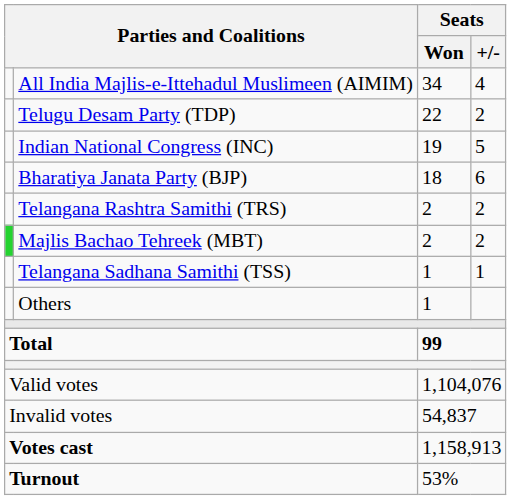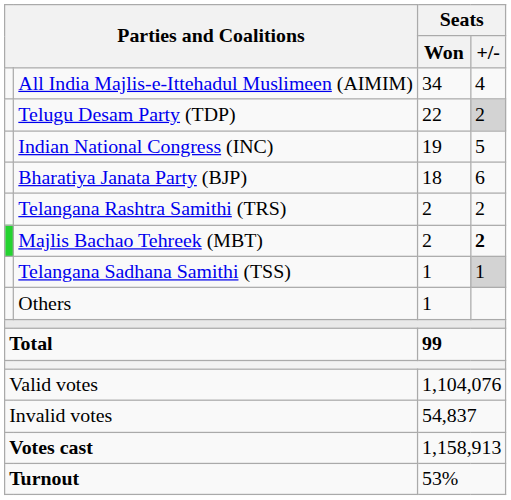(480, 114) no background -> (480, 114) lightgrey background
(480, 240) normal -> (480, 240) bold
(480, 271) no background -> (480, 271) lightgrey background
